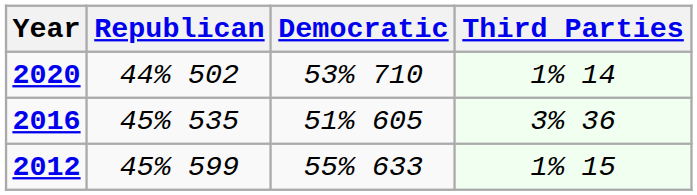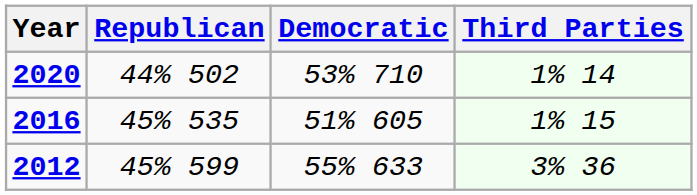(573, 121) 3% 36 -> (573, 121) 1% 15
(573, 167) 1% 15 -> (573, 167) 3% 36
